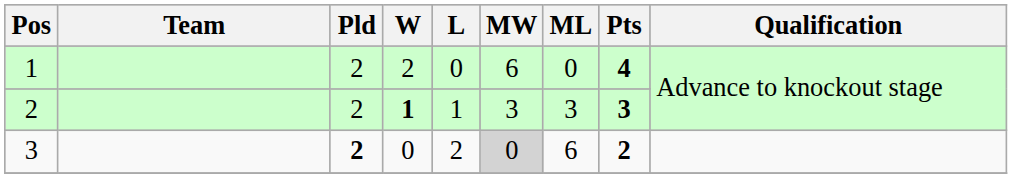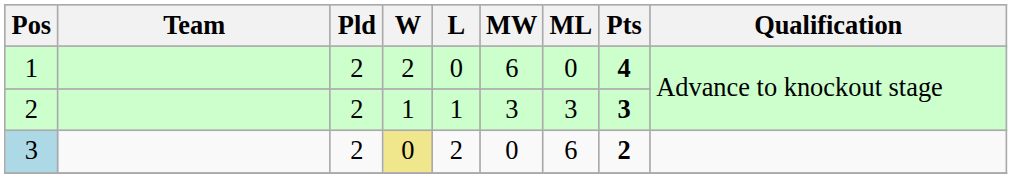(408, 109) bold -> (408, 109) normal
(31, 151) no background -> (31, 151) lightblue background
(357, 151) bold -> (357, 151) normal
(408, 151) no background -> (408, 151) khaki background
(512, 151) lightgrey background -> (512, 151) no background
